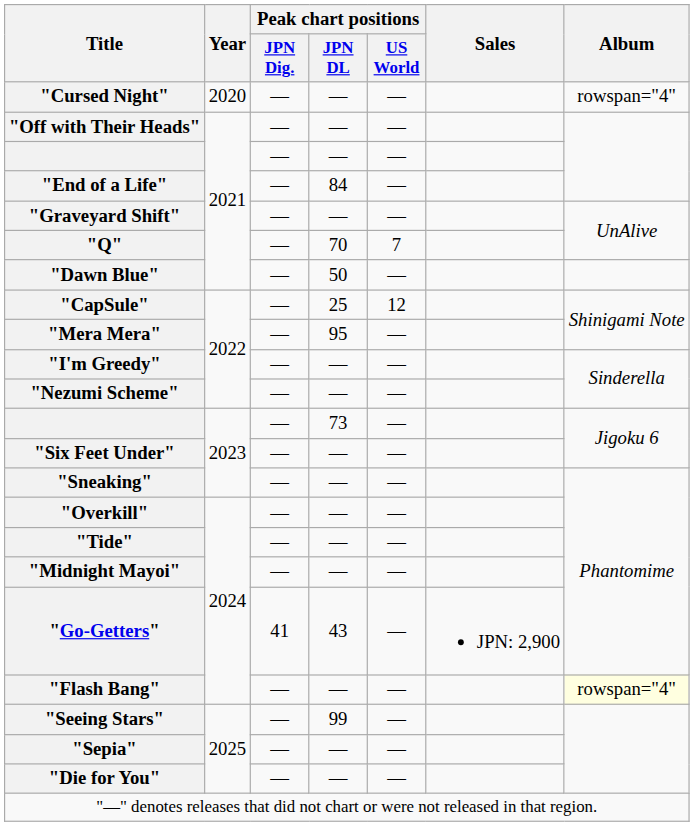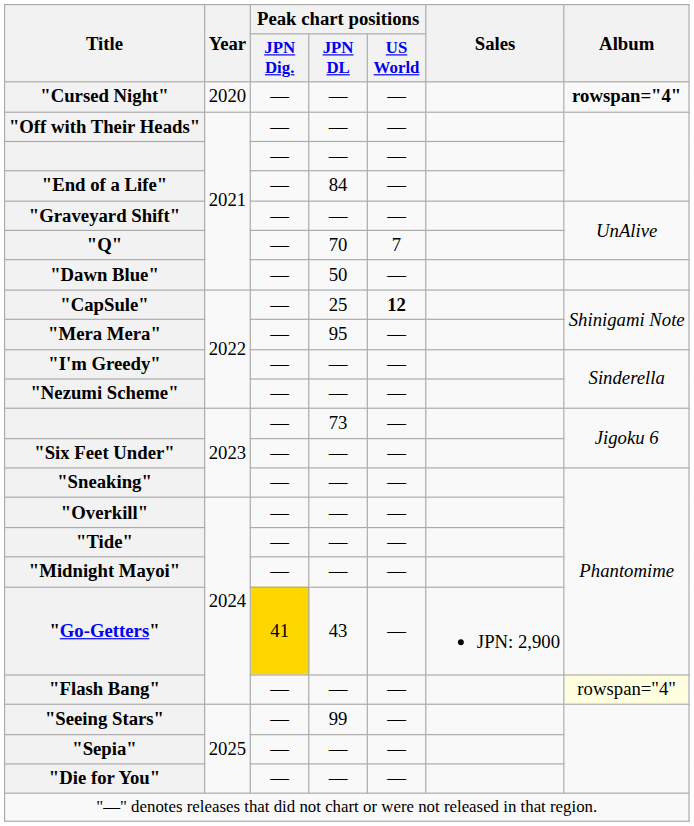(627, 96) normal -> (627, 96) bold
(397, 304) normal -> (397, 304) bold
(280, 630) no background -> (280, 630) gold background
